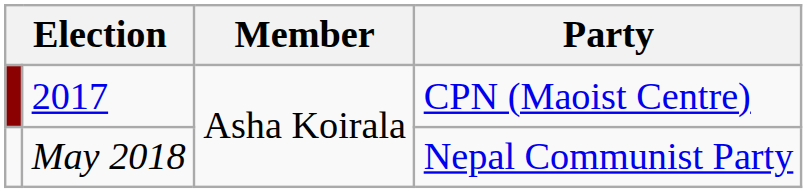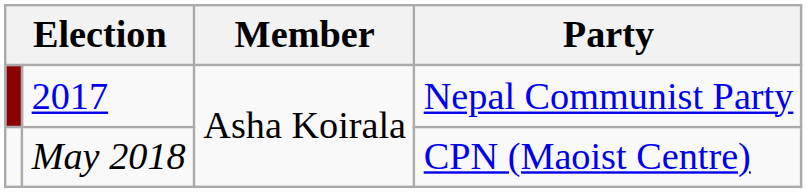(587, 95) CPN (Maoist Centre) -> (609, 95) Nepal Communist Party
(609, 156) Nepal Communist Party -> (587, 156) CPN (Maoist Centre)
